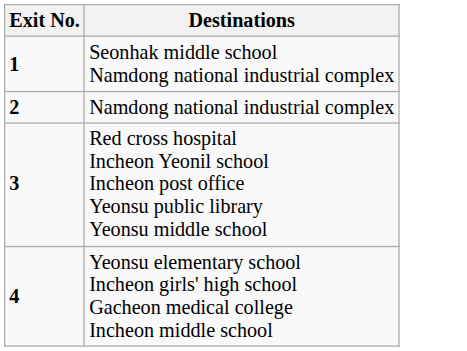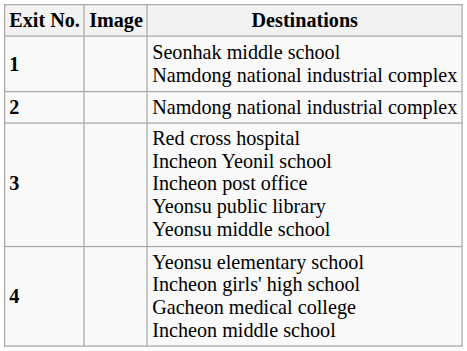+ column: (116, 20)
